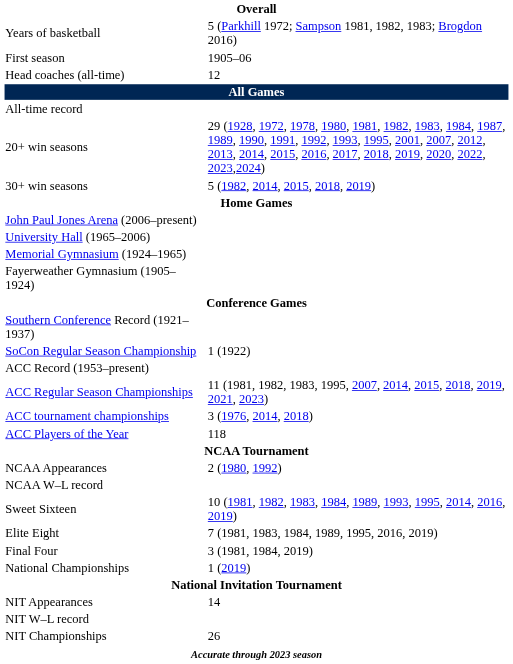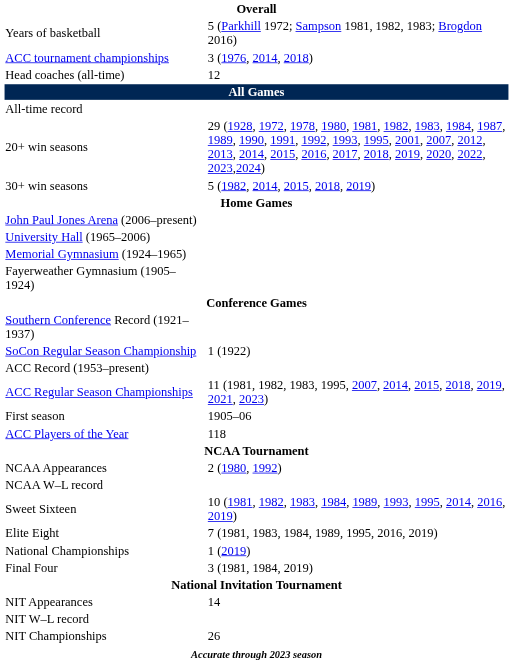rows swapped: (35, 57) <-> (87, 416)
rows swapped: (32, 550) <-> (67, 567)
